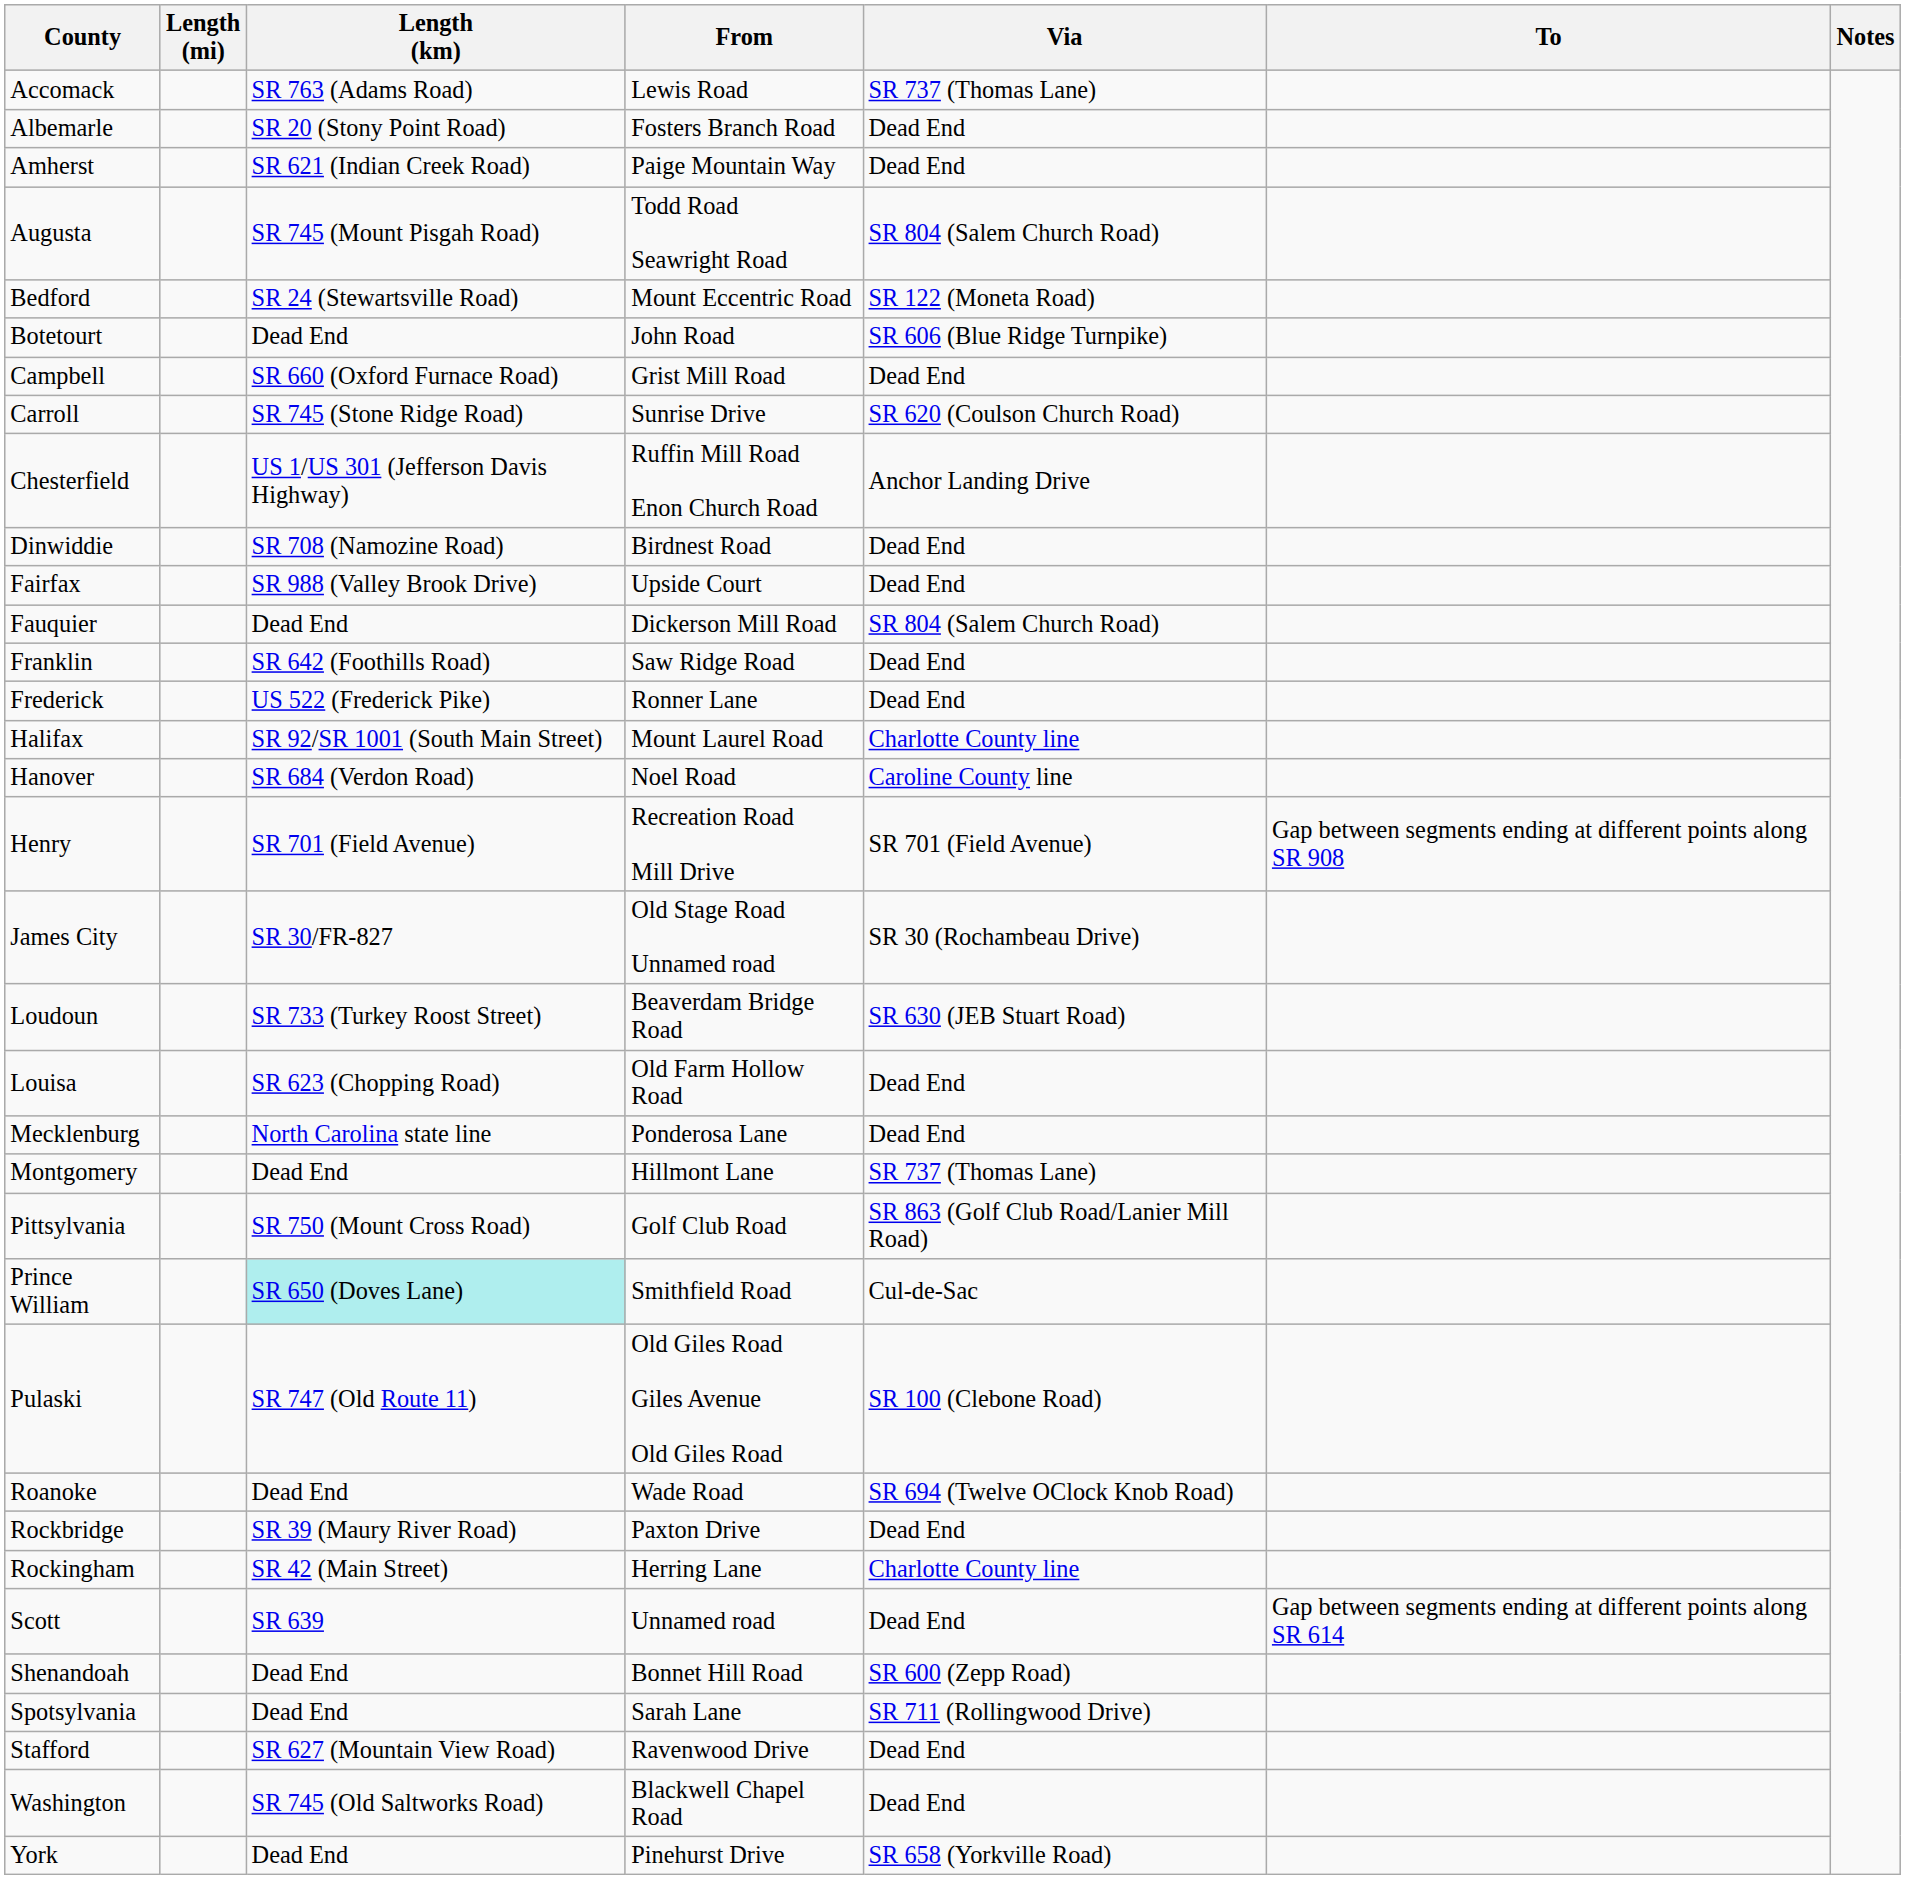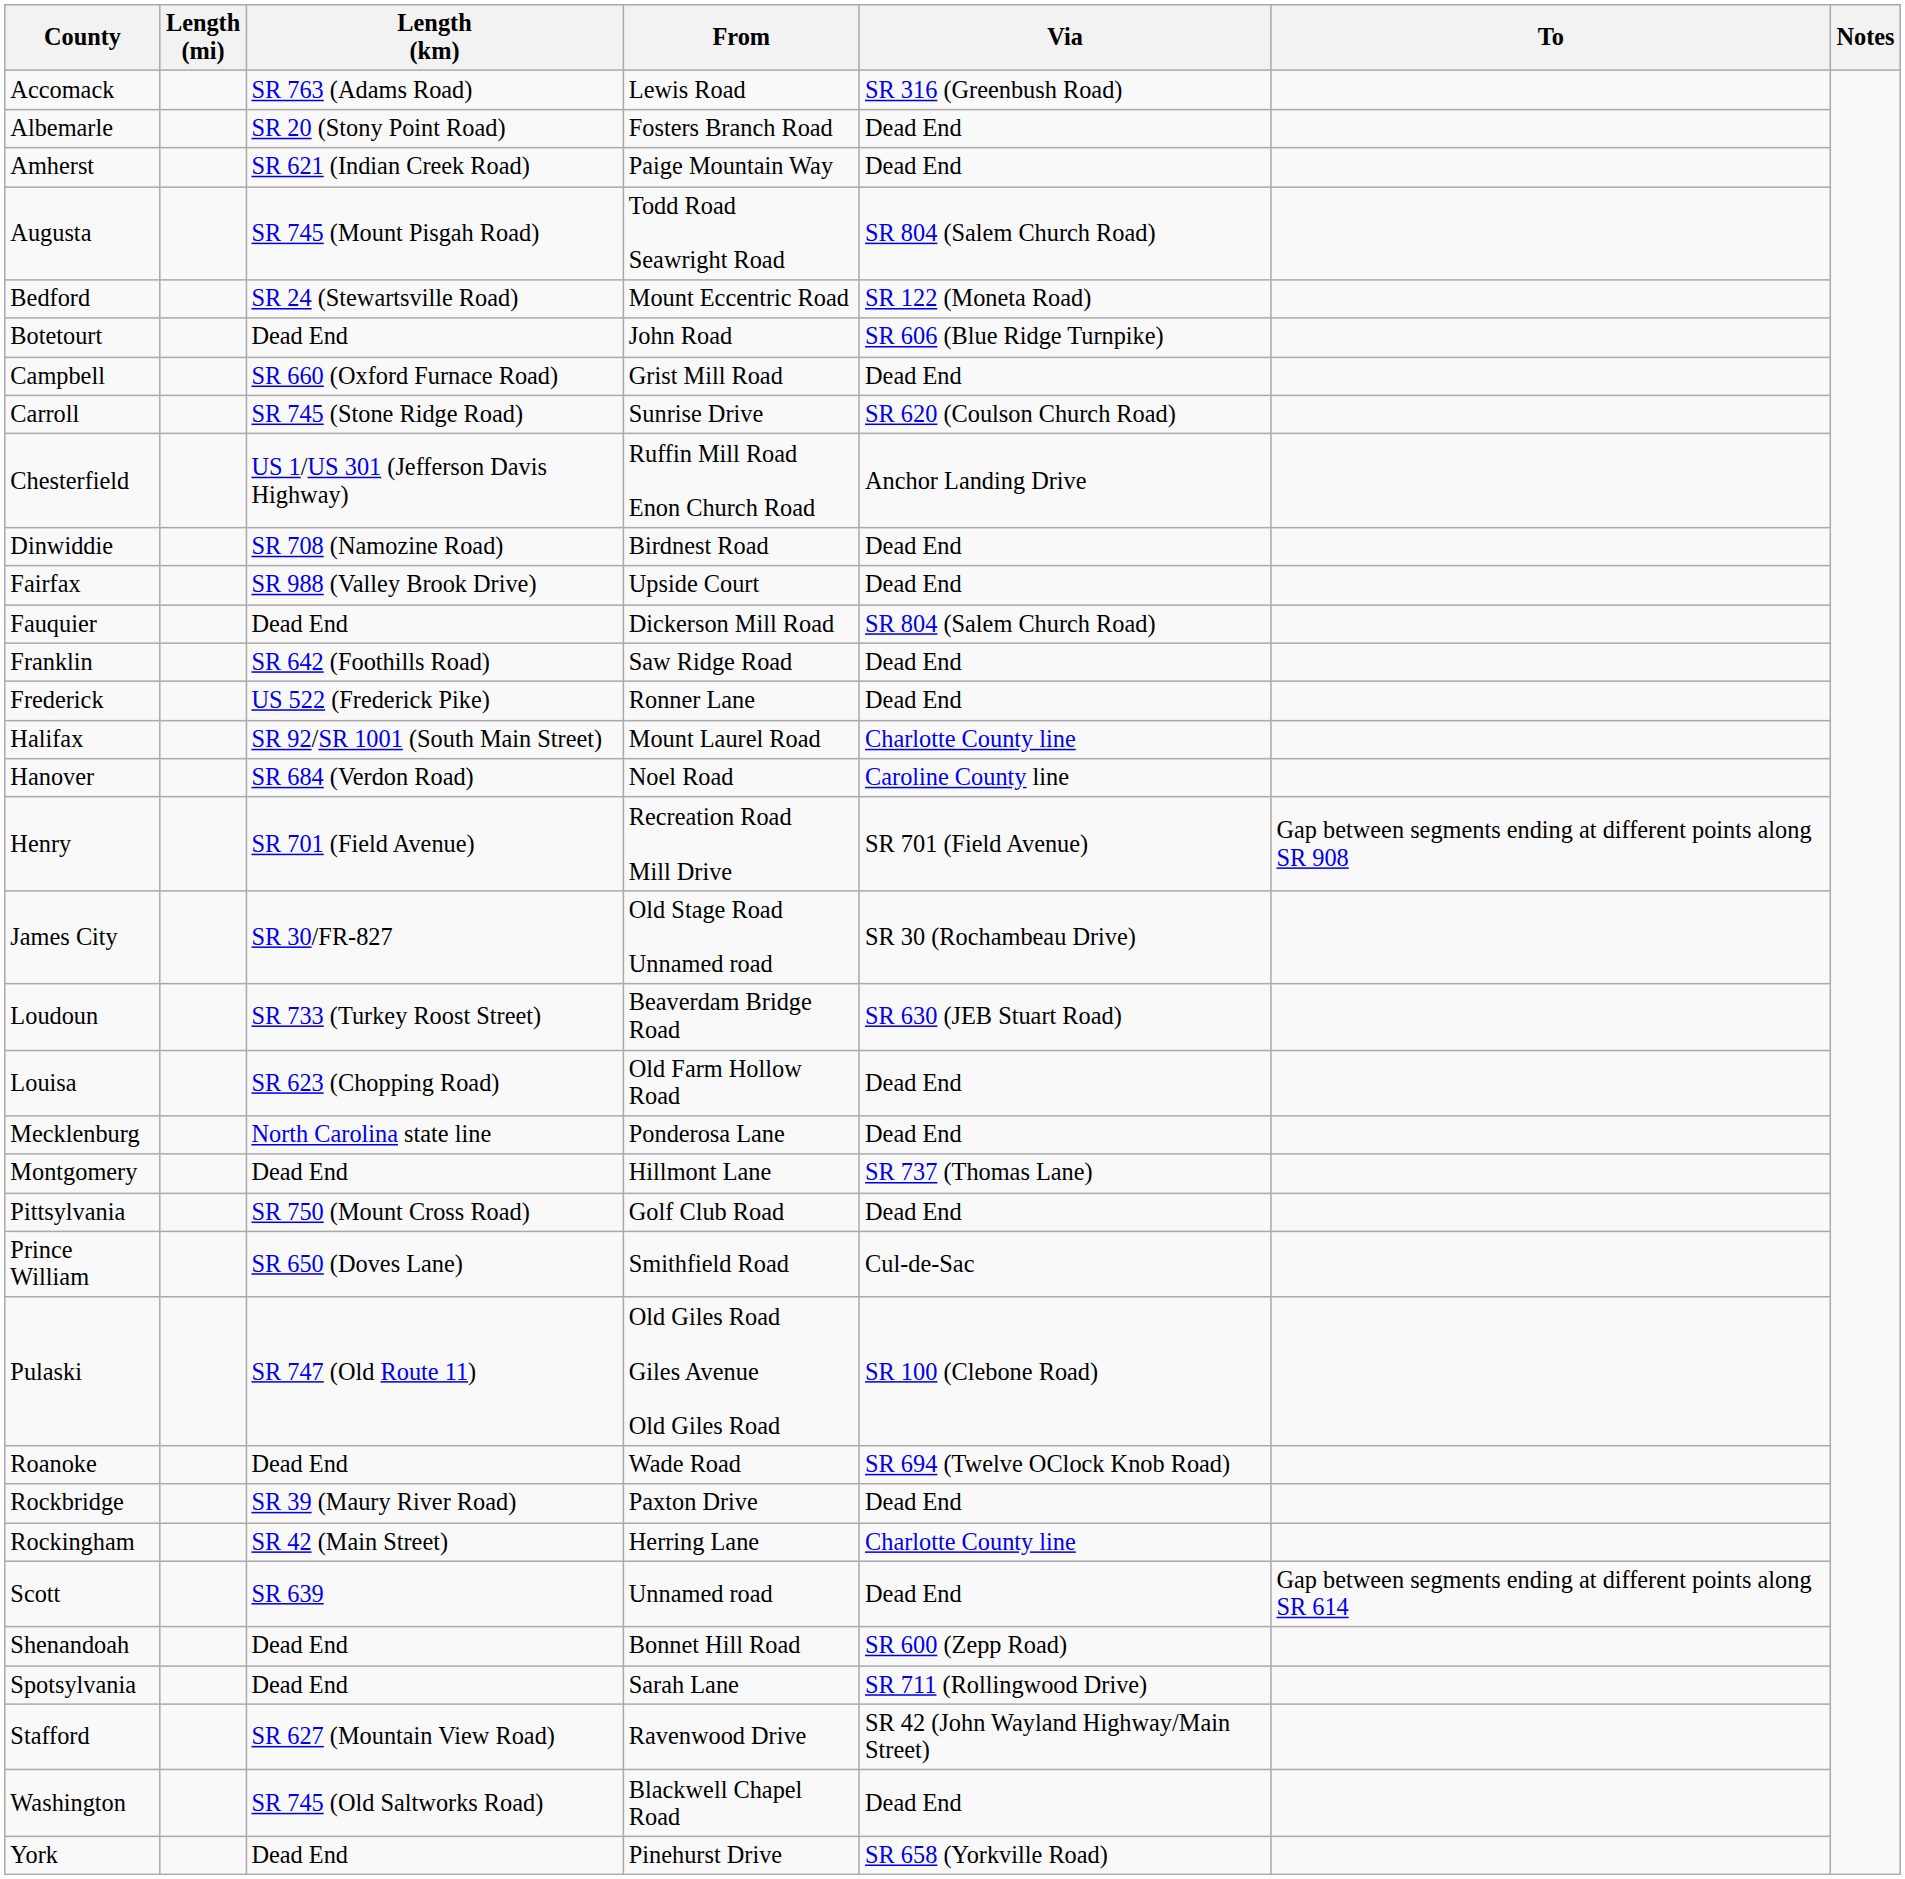(982, 89) SR 737 (Thomas Lane) -> (994, 89) SR 316 (Greenbush Road)
(1049, 1225) SR 863 (Golf Club Road/Lanier Mill Road) -> (913, 1211) Dead End
(357, 1291) paleturquoise background -> (357, 1264) no background
(917, 1750) Dead End -> (1048, 1736) SR 42 (John Wayland Highway/Main Street)
